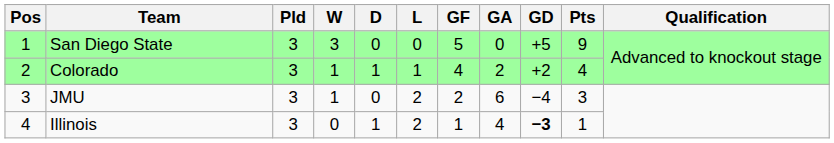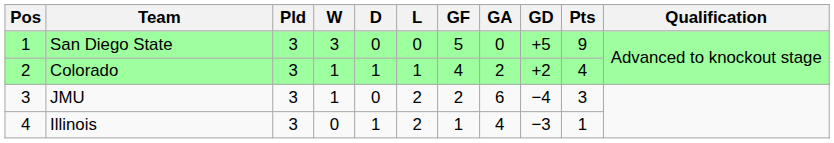(541, 124) bold -> (541, 124) normal
